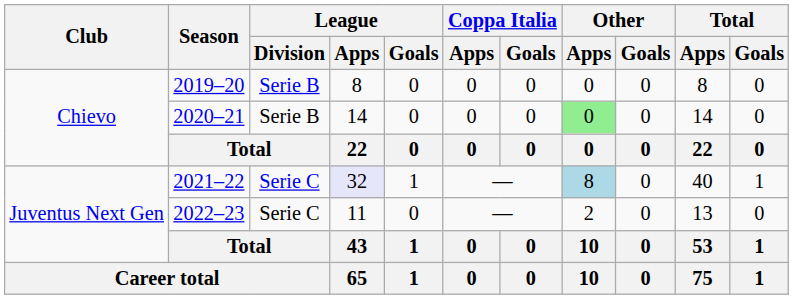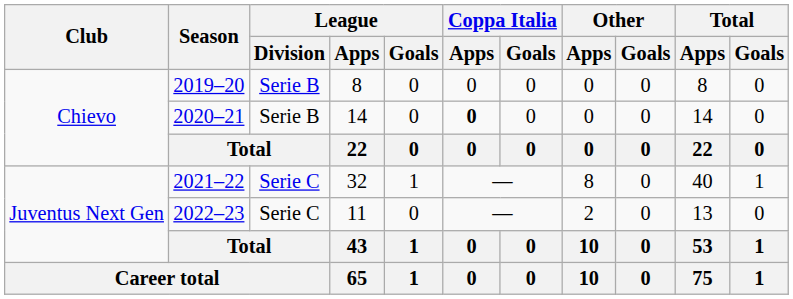(472, 117) normal -> (472, 117) bold
(589, 117) lightgreen background -> (589, 117) no background
(357, 181) lavender background -> (357, 181) no background
(589, 181) lightblue background -> (589, 181) no background
